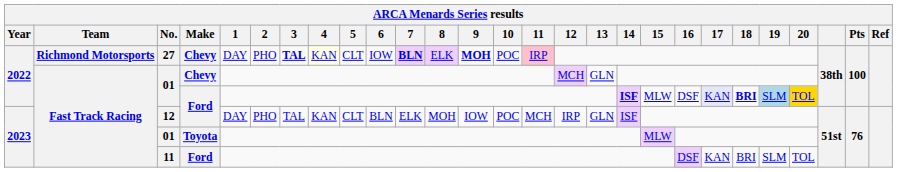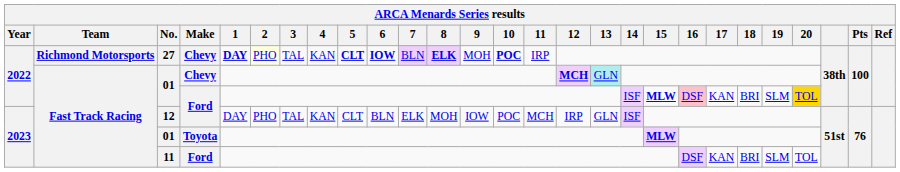(235, 55) normal -> (235, 55) bold
(265, 55) no background -> (265, 55) lightyellow background
(294, 55) bold -> (293, 55) normal
(324, 55) lightyellow background -> (323, 55) no background
(353, 55) normal -> (353, 55) bold
(381, 55) normal -> (382, 55) bold
(410, 55) bold -> (413, 55) normal
(442, 55) normal -> (444, 55) bold
(476, 55) bold -> (477, 55) normal
(508, 55) normal -> (509, 55) bold
(538, 55) pink background -> (540, 55) no background
(571, 75) normal -> (574, 75) bold
(602, 75) no background -> (606, 75) paleturquoise background
(629, 96) bold -> (632, 96) normal
(658, 96) normal -> (661, 96) bold
(688, 96) no background -> (692, 96) pink background
(717, 96) lavender background -> (721, 96) no background
(746, 96) bold -> (750, 96) normal
(774, 96) lightblue background -> (777, 96) no background
(658, 136) normal -> (661, 136) bold
